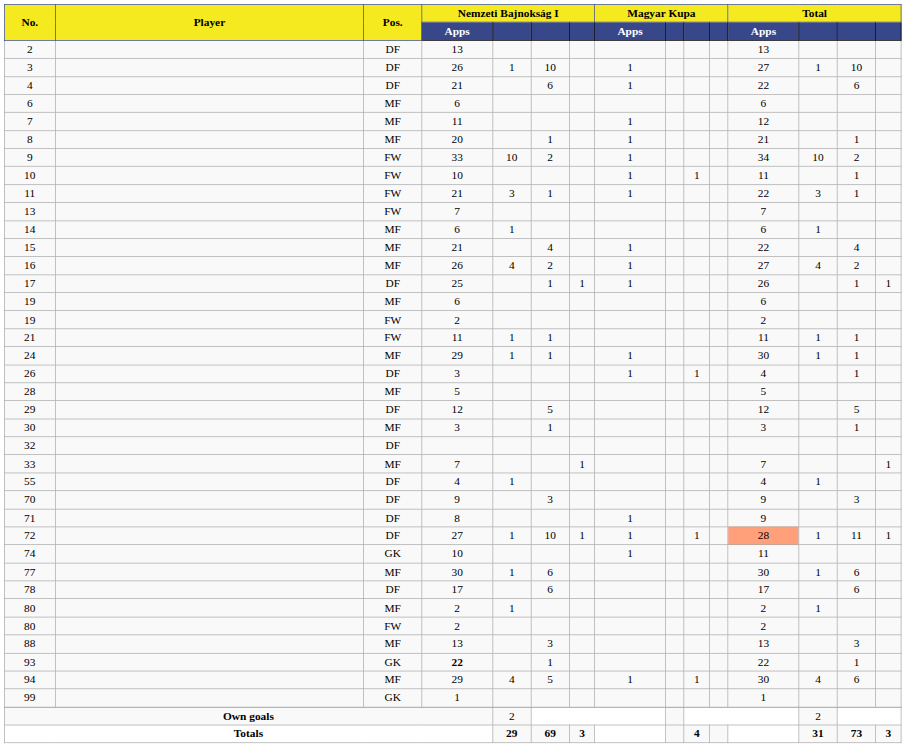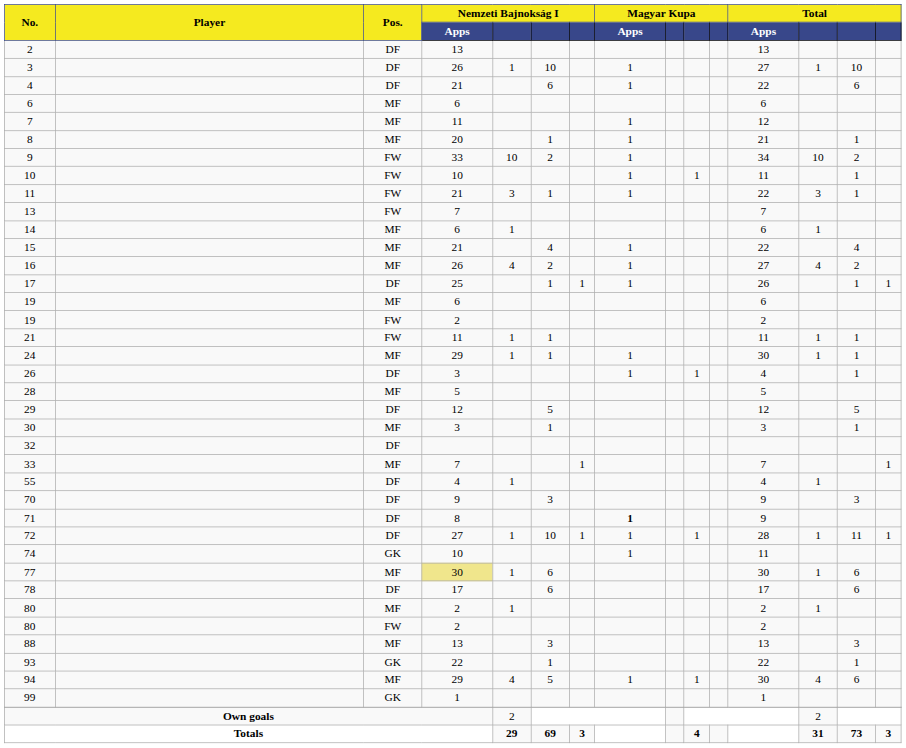(630, 517) normal -> (630, 517) bold
(763, 535) lightsalmon background -> (763, 535) no background
(457, 572) no background -> (457, 572) khaki background
(457, 662) bold -> (457, 662) normal
